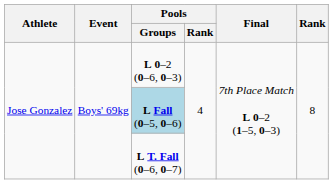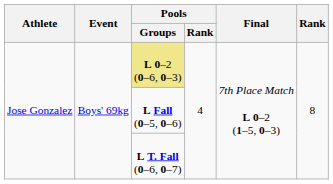(158, 71) no background -> (158, 71) khaki background
(158, 117) lightblue background -> (158, 117) no background
